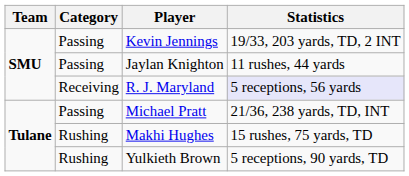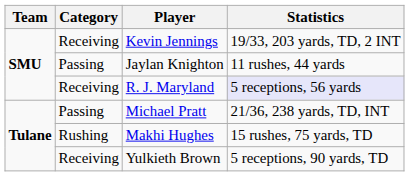(81, 40) Passing -> (89, 40) Receiving
(83, 158) Rushing -> (89, 158) Receiving
